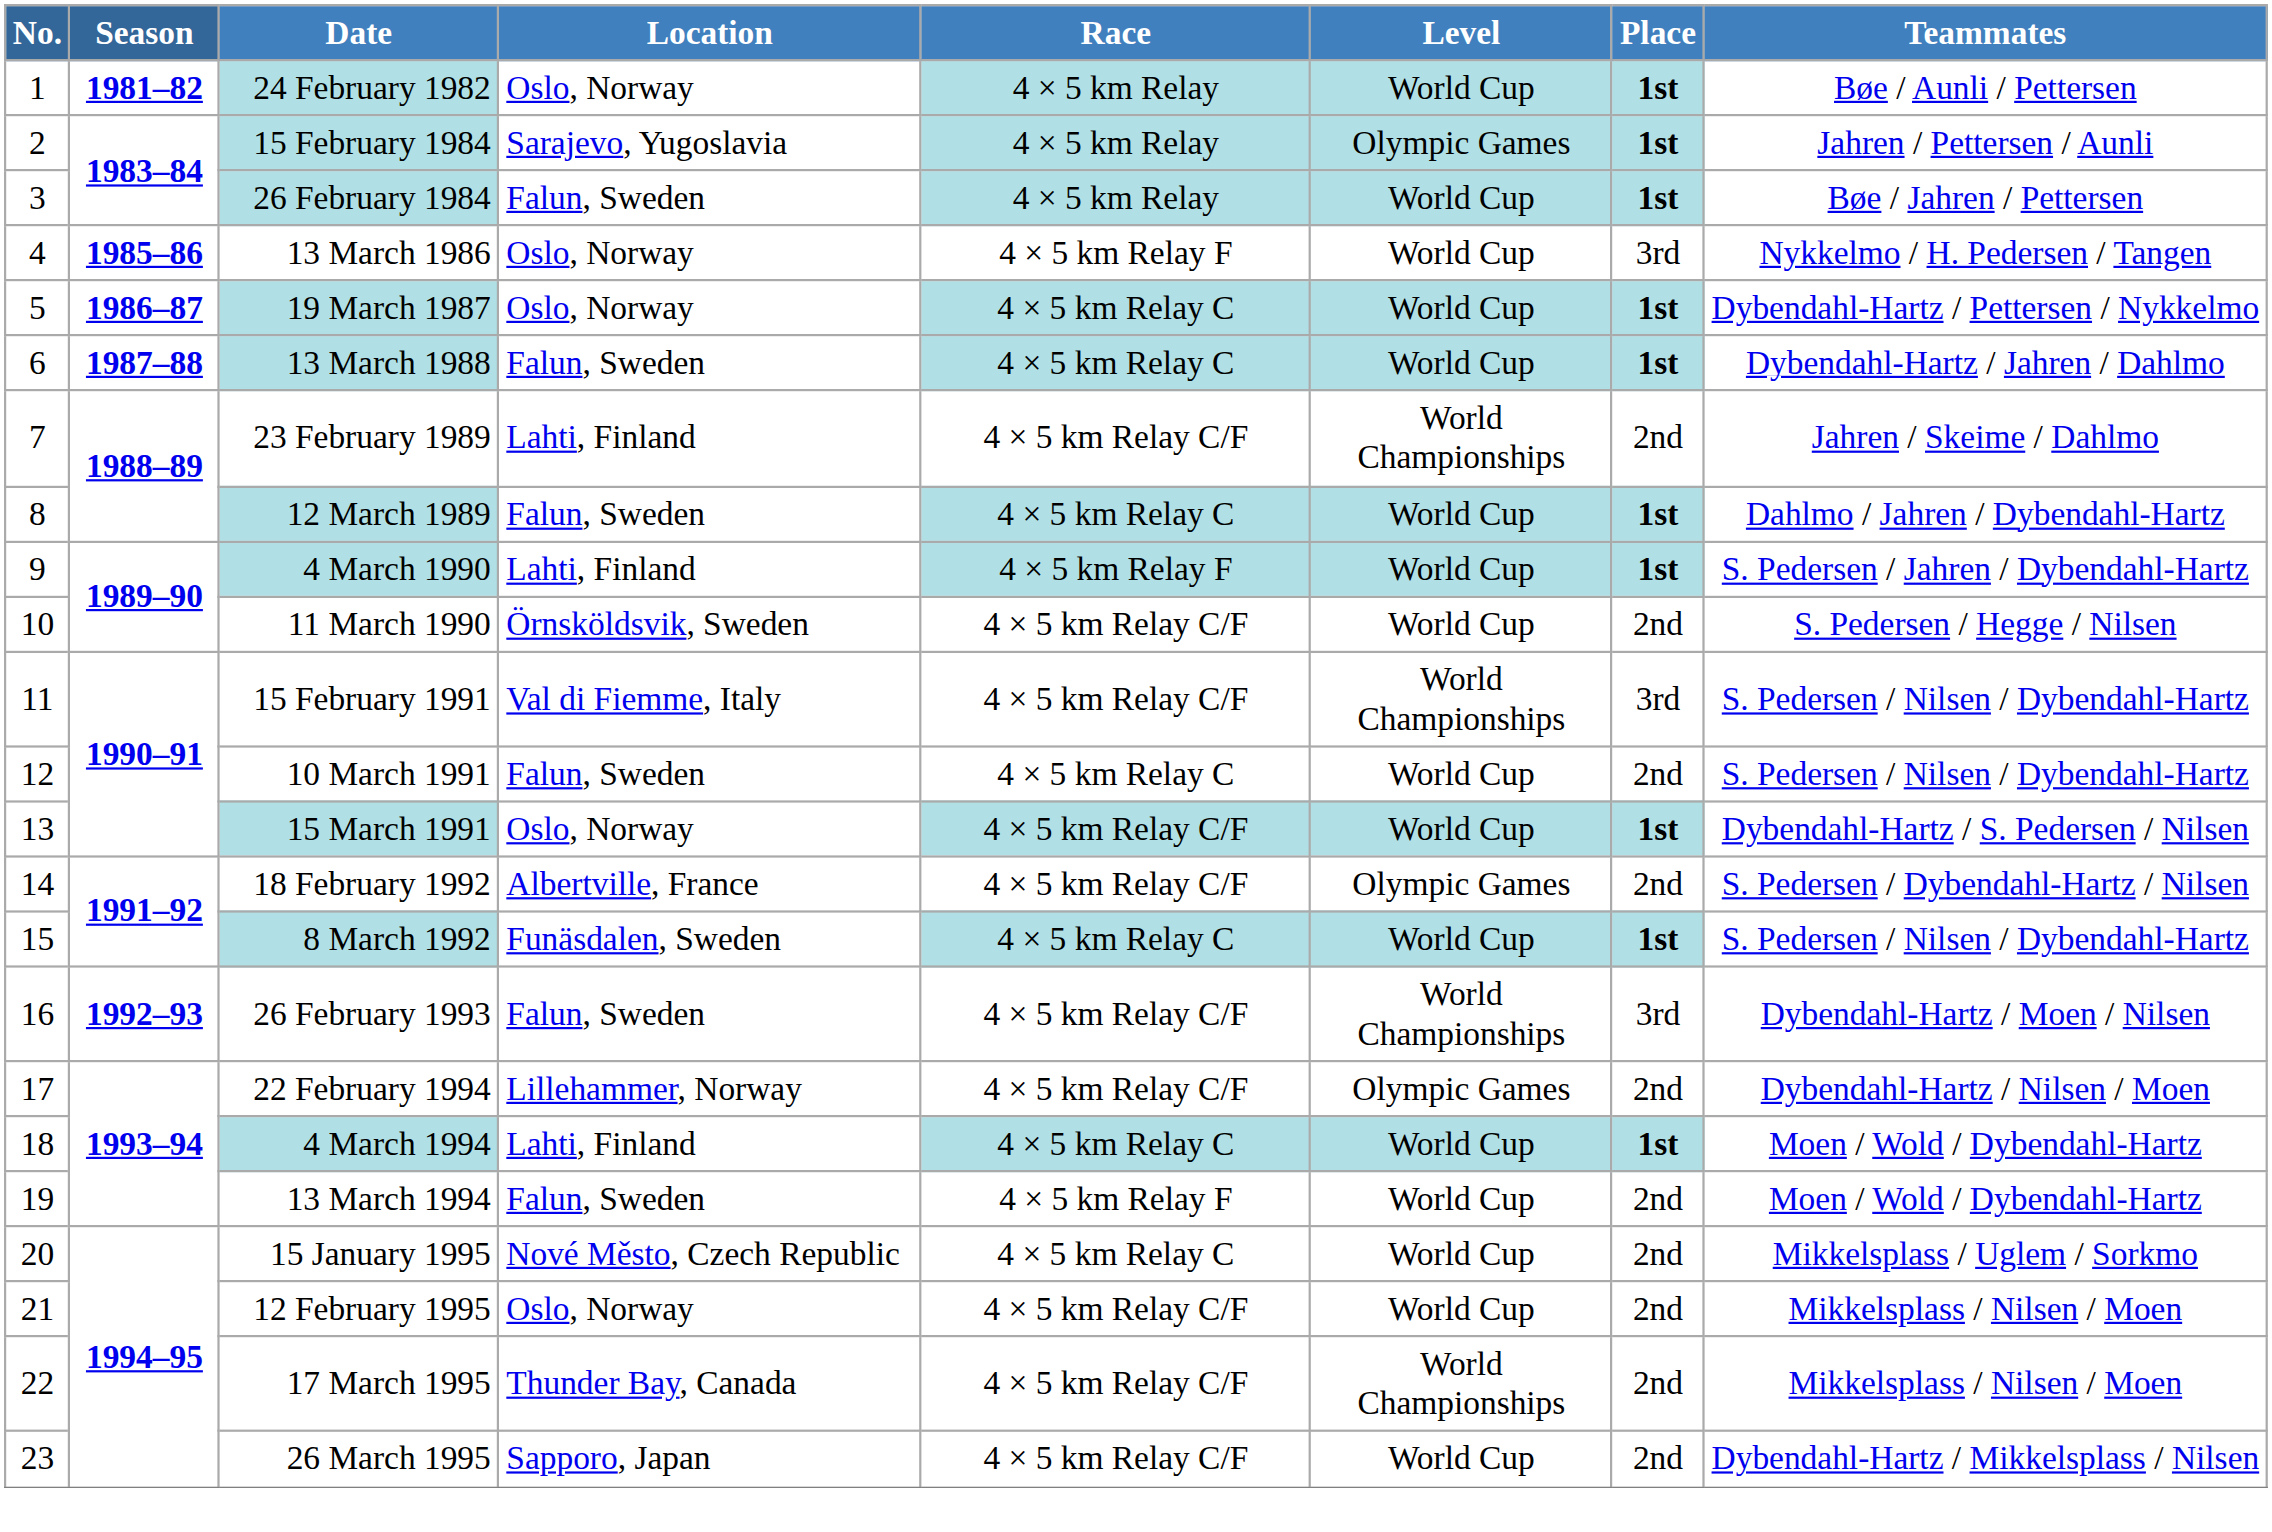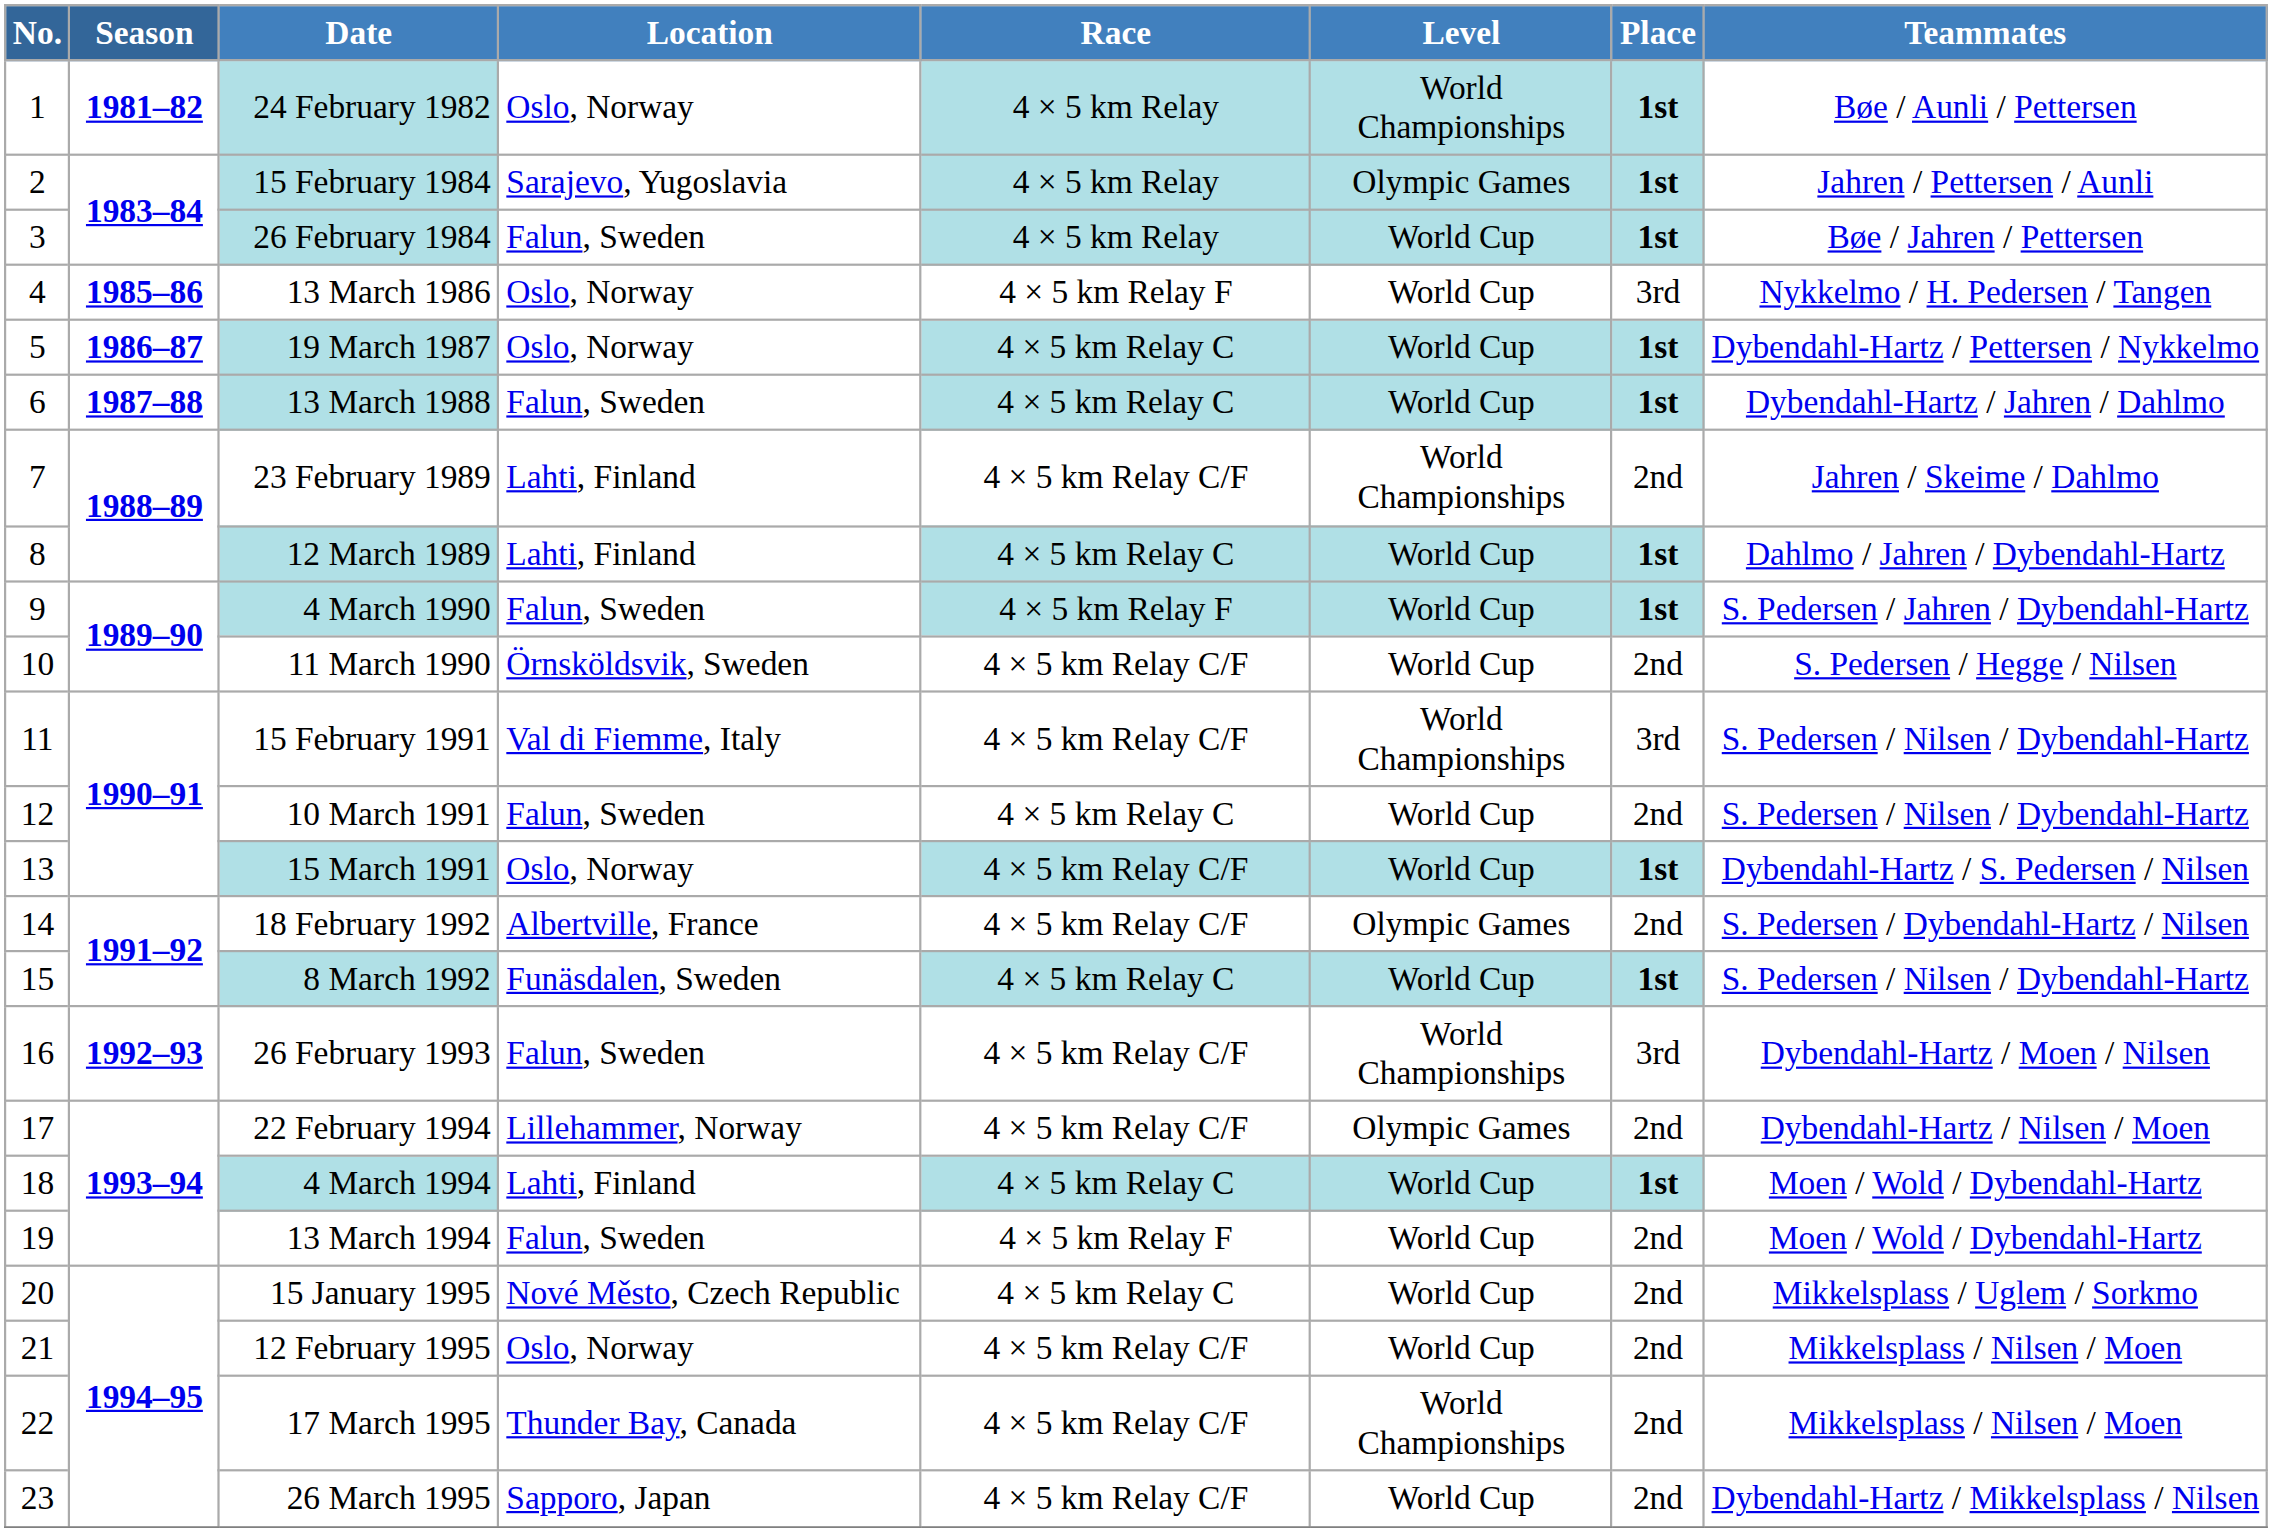(1461, 87) World Cup -> (1461, 107) World Championships
(606, 512) Falun, Sweden -> (601, 552) Lahti, Finland
(601, 568) Lahti, Finland -> (606, 607) Falun, Sweden
